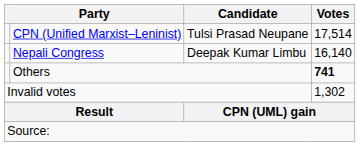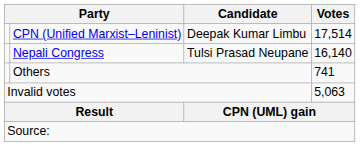(248, 33) Tulsi Prasad Neupane -> (247, 33) Deepak Kumar Limbu
(247, 53) Deepak Kumar Limbu -> (248, 53) Tulsi Prasad Neupane
(324, 72) bold -> (324, 72) normal
(330, 92) 1,302 -> (330, 92) 5,063
